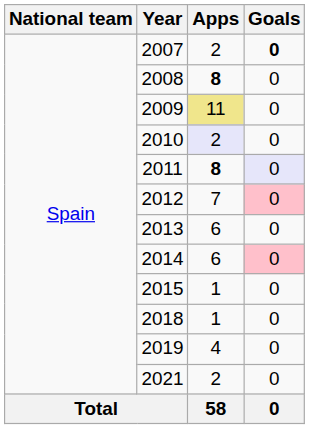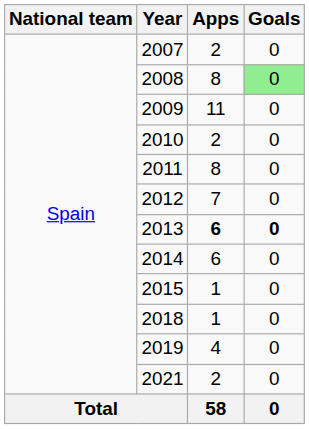(274, 49) bold -> (274, 49) normal
(216, 79) bold -> (216, 79) normal
(274, 79) no background -> (274, 79) lightgreen background
(216, 109) khaki background -> (216, 109) no background
(216, 139) lavender background -> (216, 139) no background
(216, 169) bold -> (216, 169) normal
(274, 169) lavender background -> (274, 169) no background
(274, 199) pink background -> (274, 199) no background
(216, 229) normal -> (216, 229) bold
(274, 229) normal -> (274, 229) bold
(274, 259) pink background -> (274, 259) no background
